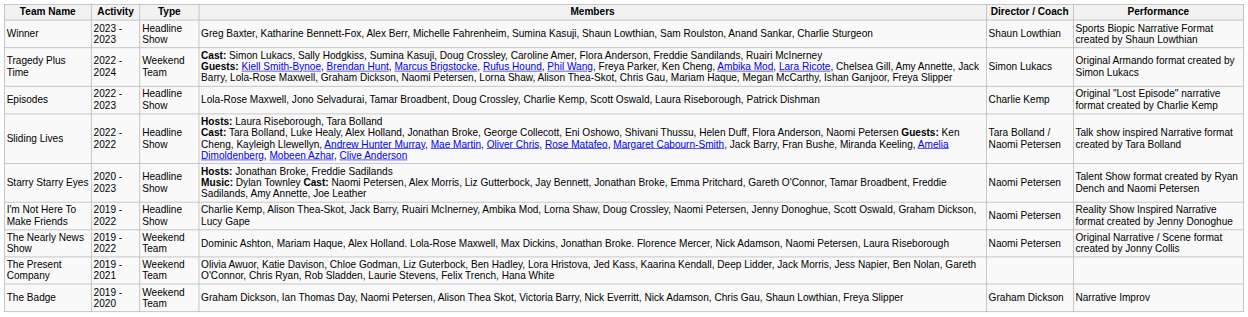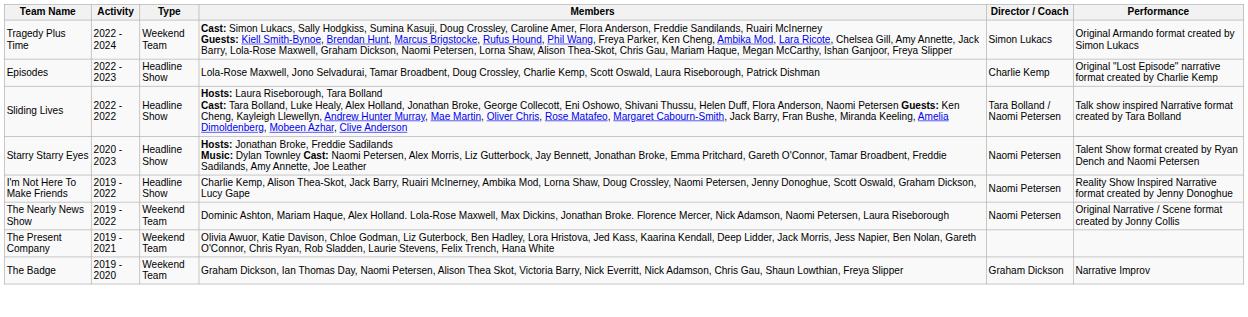- row: (23, 34)
